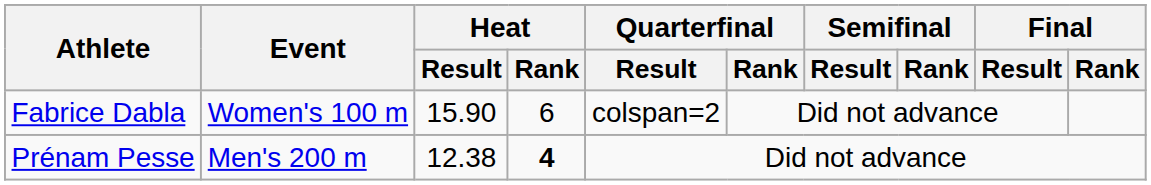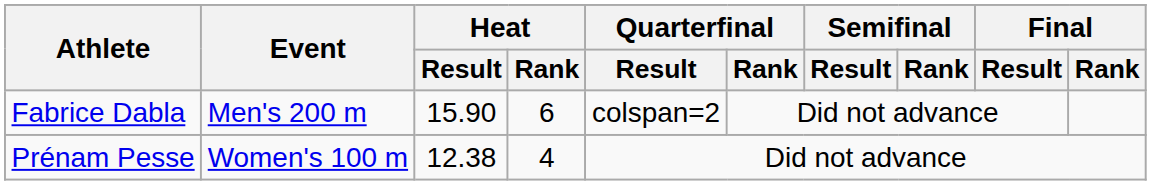(308, 113) Women's 100 m -> (287, 113) Men's 200 m
(287, 157) Men's 200 m -> (308, 157) Women's 100 m
(547, 157) bold -> (547, 157) normal
